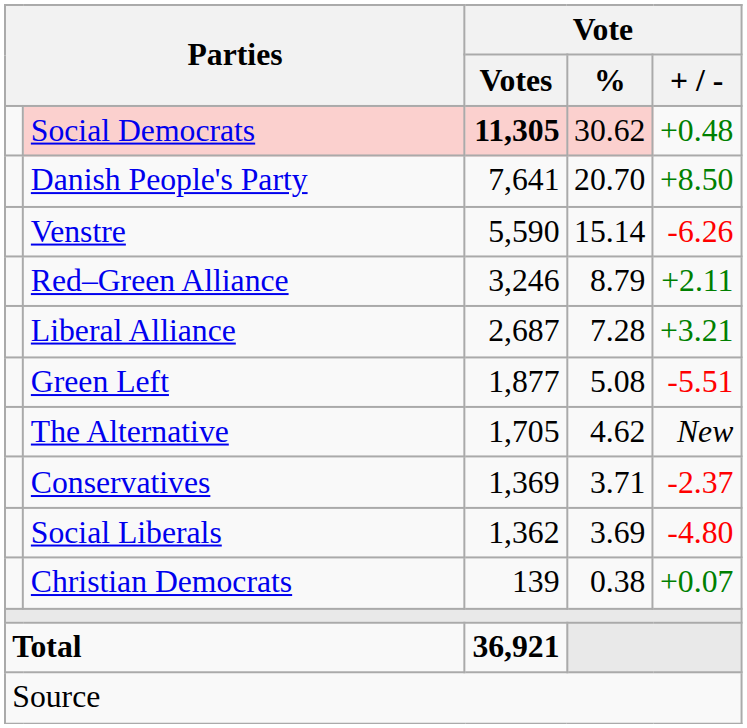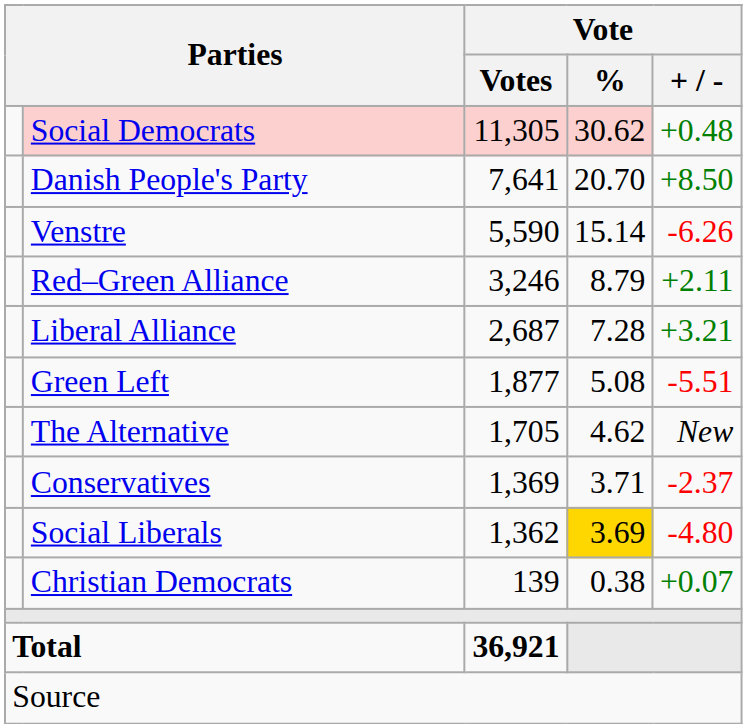(517, 130) bold -> (517, 130) normal
(618, 532) no background -> (618, 532) gold background
